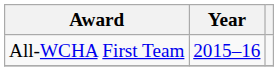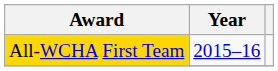(97, 50) no background -> (97, 50) gold background
